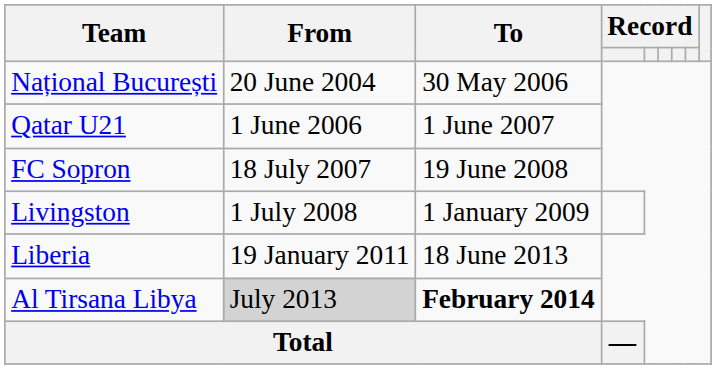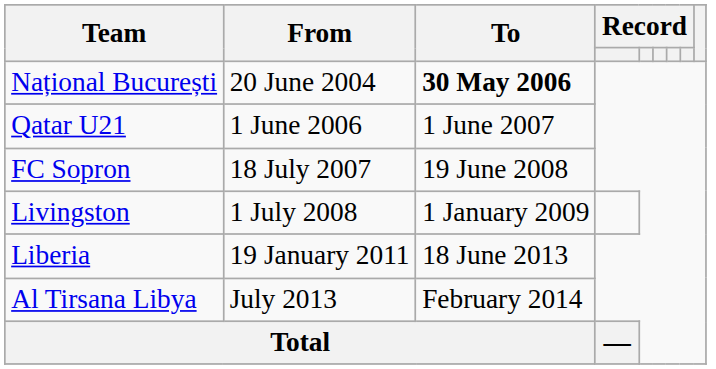(495, 82) normal -> (497, 82) bold
(283, 299) lightgrey background -> (283, 299) no background
(508, 299) bold -> (502, 299) normal
